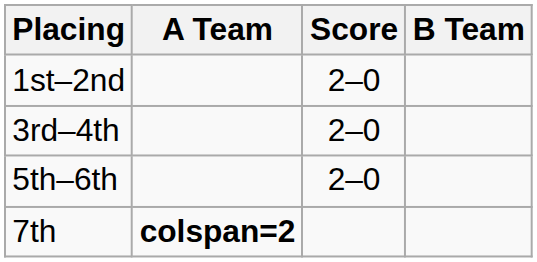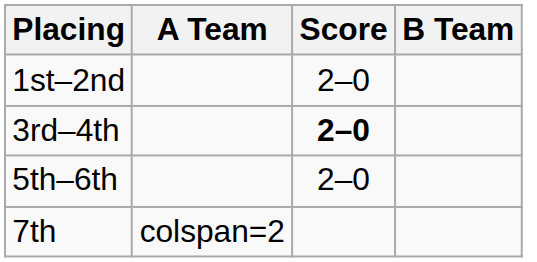(354, 130) normal -> (344, 130) bold
(218, 230) bold -> (212, 230) normal
